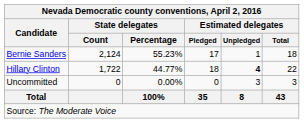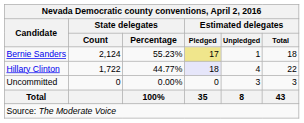(214, 54) no background -> (214, 54) khaki background
(214, 68) no background -> (214, 68) lavender background
(258, 68) bold -> (258, 68) normal
